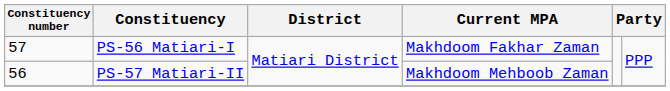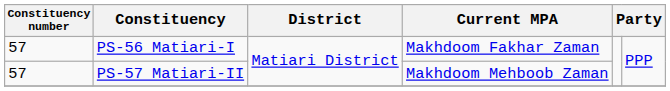(17, 74) 56 -> (17, 74) 57
